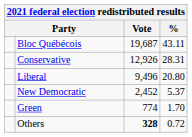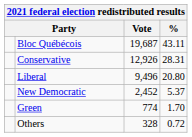(150, 124) bold -> (150, 124) normal
